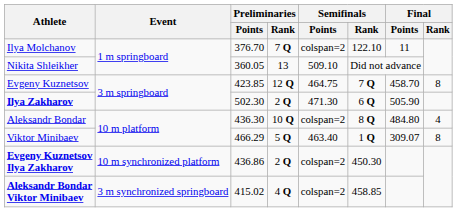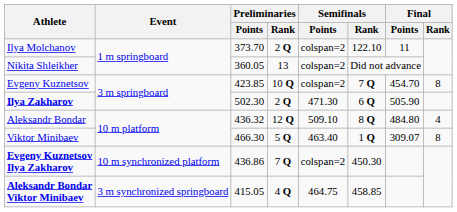(249, 48) 376.70 -> (249, 48) 373.70
(283, 48) 7 Q -> (283, 48) 2 Q
(323, 66) 509.10 -> (323, 66) colspan=2
(283, 84) 12 Q -> (283, 84) 10 Q
(323, 84) 464.75 -> (323, 84) colspan=2
(405, 84) 458.70 -> (405, 84) 454.70
(249, 119) 436.30 -> (249, 119) 436.32
(283, 119) 10 Q -> (283, 119) 12 Q
(323, 119) colspan=2 -> (323, 119) 509.10
(249, 137) 466.29 -> (249, 137) 466.30
(283, 161) 2 Q -> (283, 161) 7 Q
(249, 192) 415.02 -> (249, 192) 415.05
(323, 192) colspan=2 -> (323, 192) 464.75
